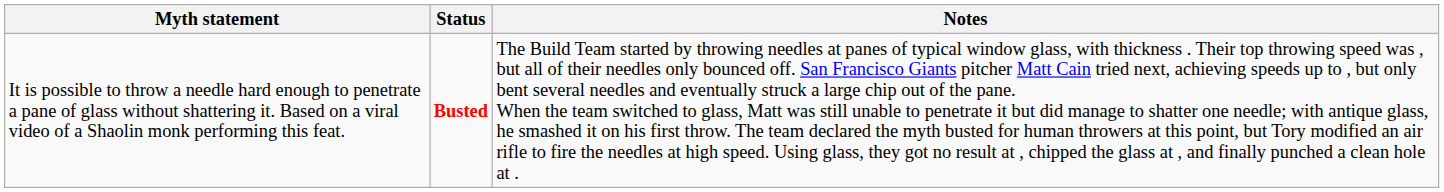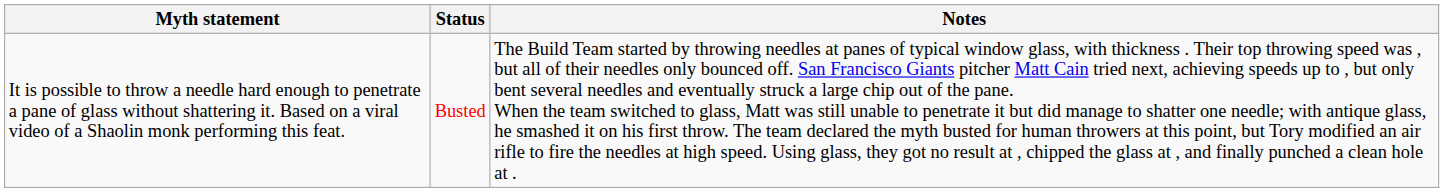(461, 110) bold -> (460, 110) normal
